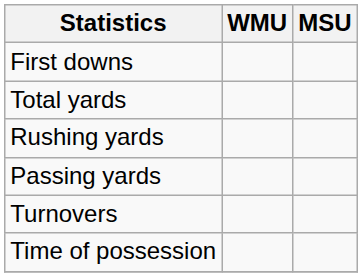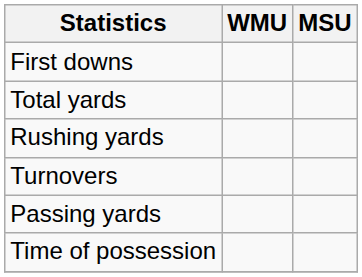rows swapped: (86, 175) <-> (64, 213)
